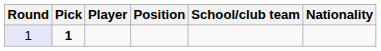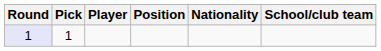columns swapped: (340, 14) <-> (246, 14)
(69, 35) bold -> (69, 35) normal
